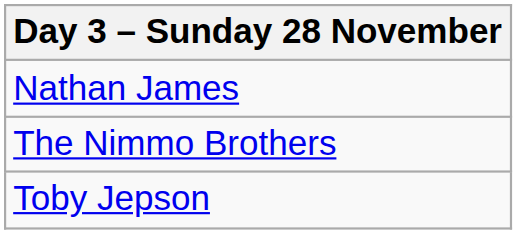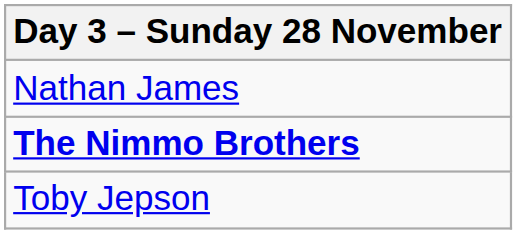(175, 143) normal -> (186, 143) bold
